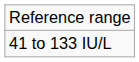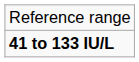(60, 43) normal -> (62, 43) bold
